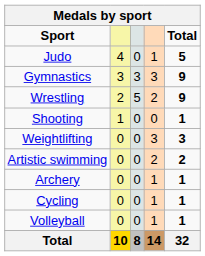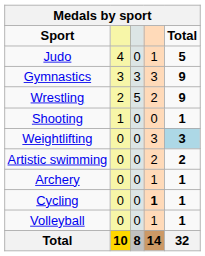(182, 138) no background -> (182, 138) lightblue background
(154, 200) normal -> (154, 200) bold
